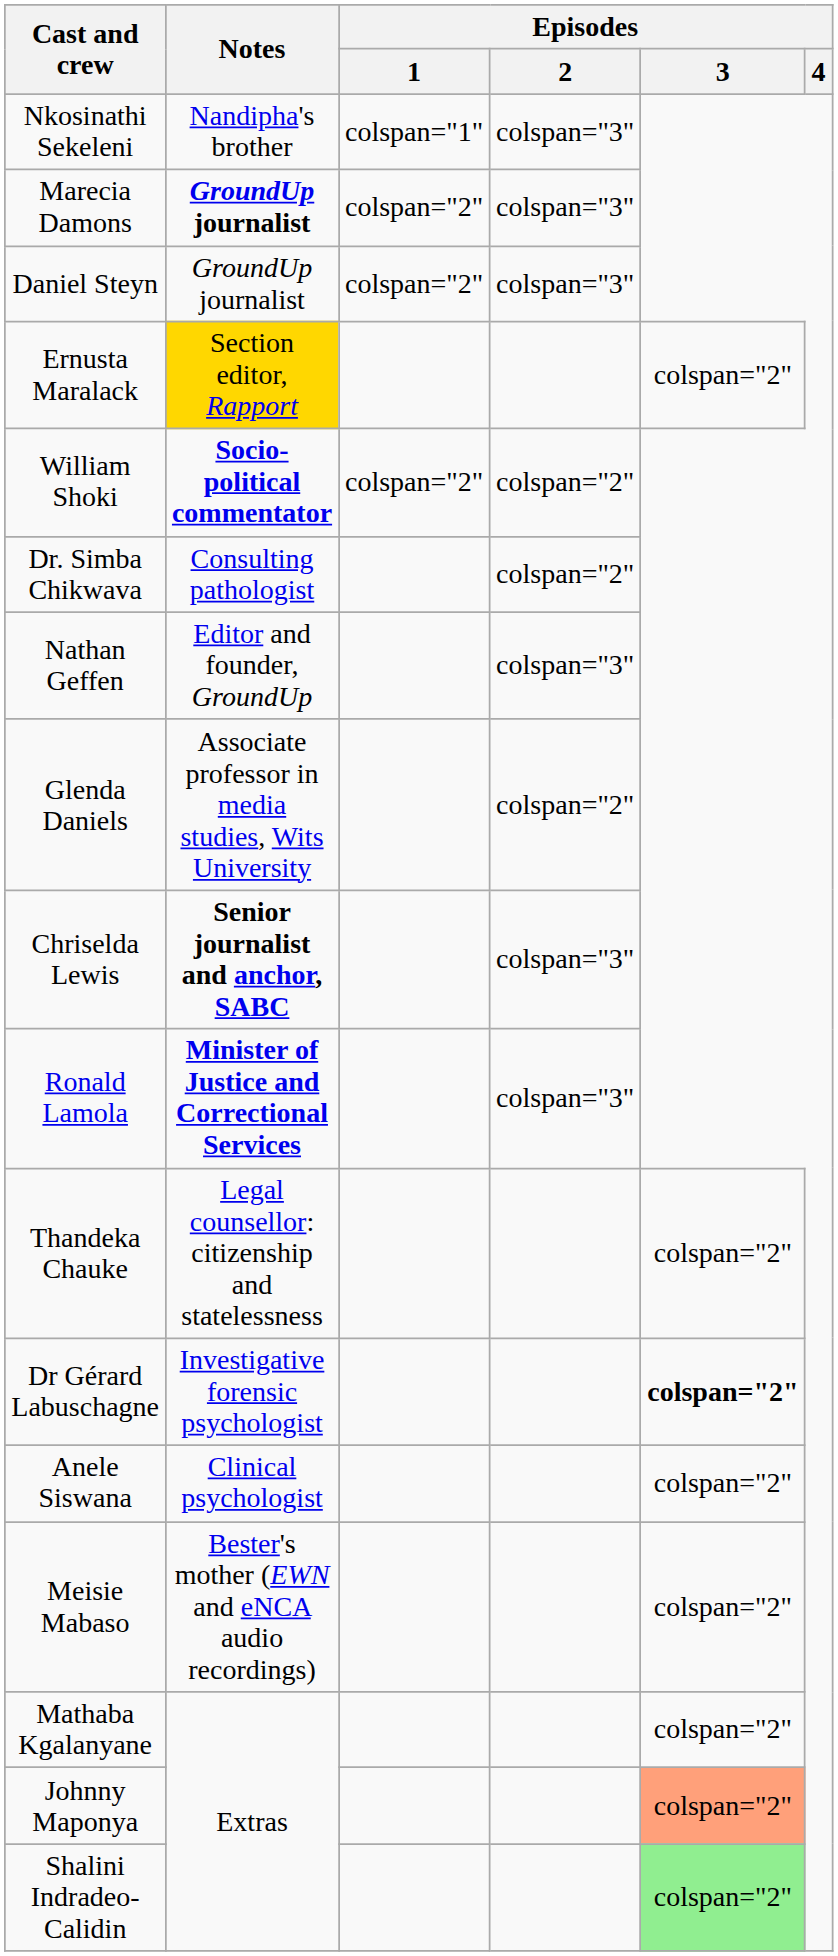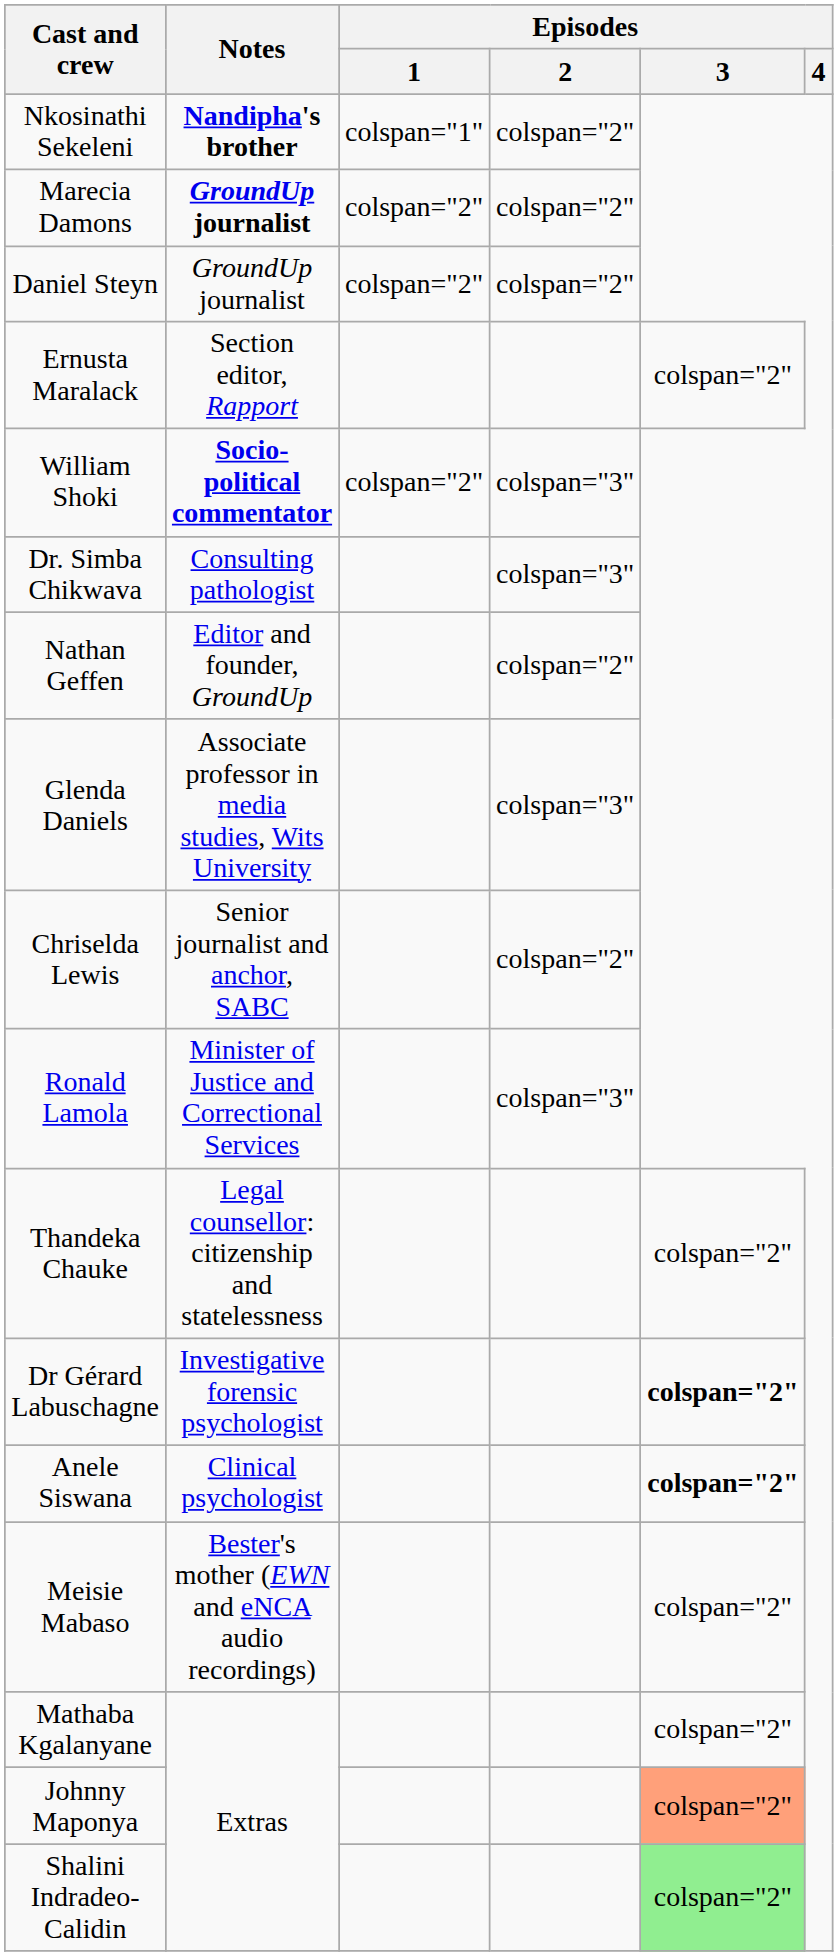(252, 131) normal -> (252, 131) bold
(565, 131) colspan="3" -> (565, 131) colspan="2"
(565, 207) colspan="3" -> (565, 207) colspan="2"
(565, 283) colspan="3" -> (565, 283) colspan="2"
(252, 374) gold background -> (252, 374) no background
(565, 482) colspan="2" -> (565, 482) colspan="3"
(565, 573) colspan="2" -> (565, 573) colspan="3"
(565, 665) colspan="3" -> (565, 665) colspan="2"
(565, 804) colspan="2" -> (565, 804) colspan="3"
(252, 959) bold -> (252, 959) normal
(565, 959) colspan="3" -> (565, 959) colspan="2"
(252, 1097) bold -> (252, 1097) normal
(723, 1483) normal -> (723, 1483) bold
